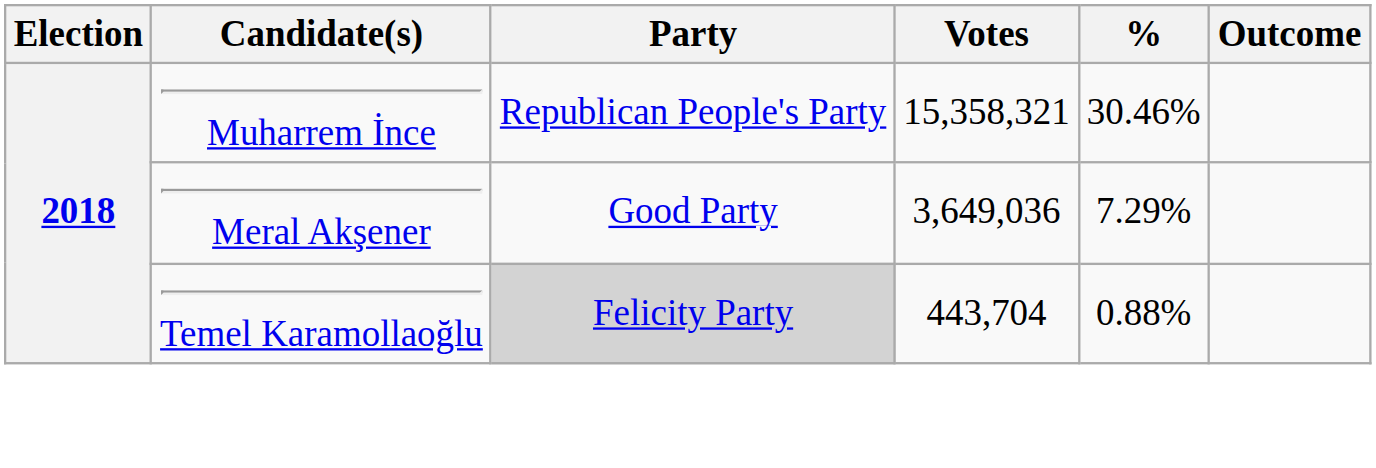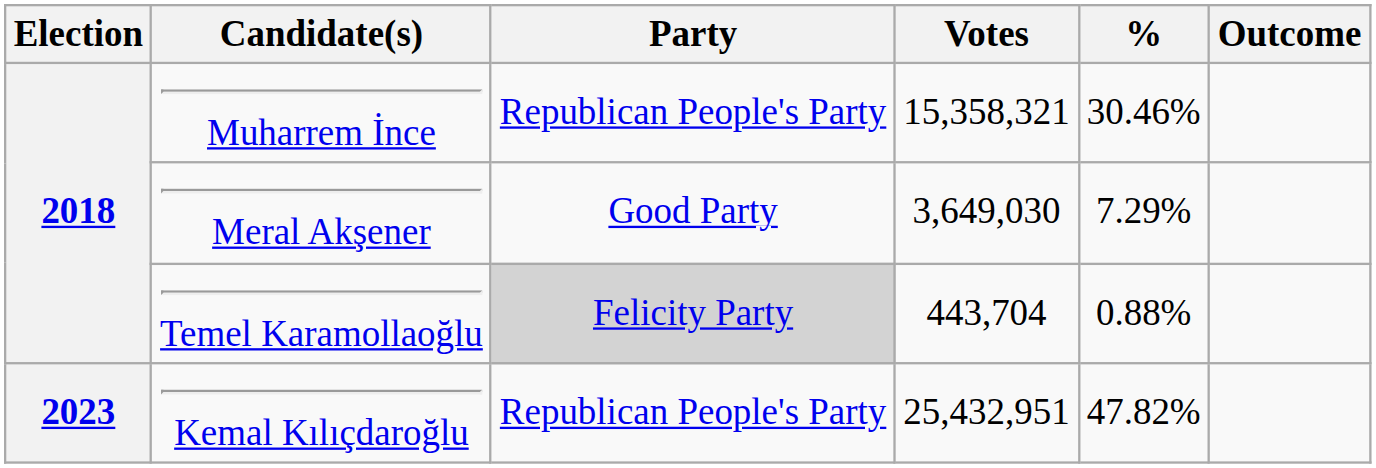(987, 212) 3,649,036 -> (987, 212) 3,649,030
+ row: (321, 421)
